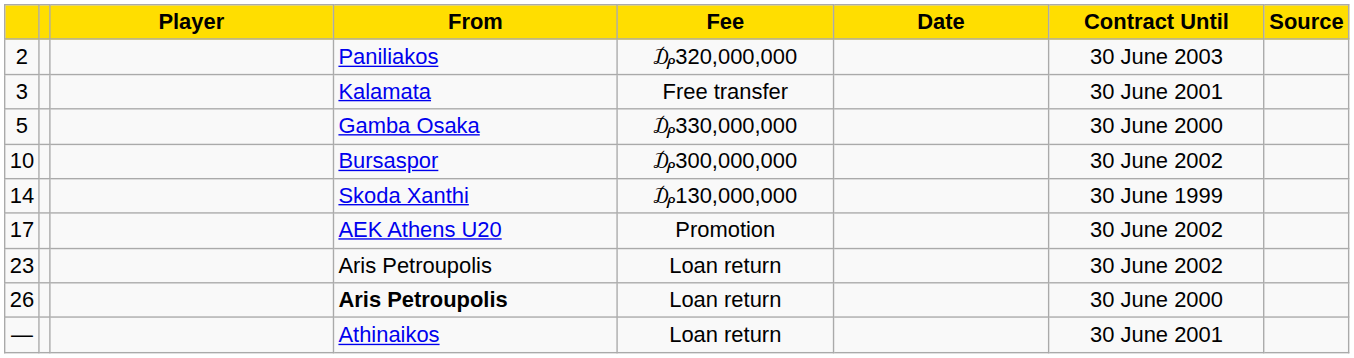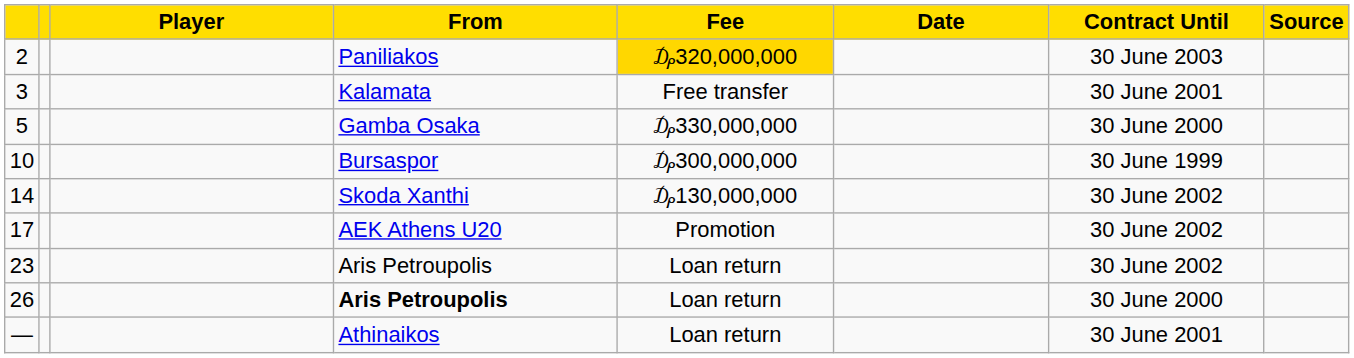(725, 56) no background -> (725, 56) gold background
(1156, 160) 30 June 2002 -> (1156, 160) 30 June 1999
(1156, 195) 30 June 1999 -> (1156, 195) 30 June 2002
